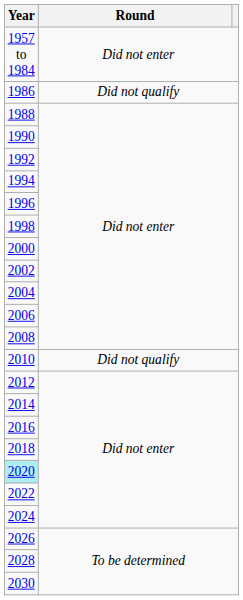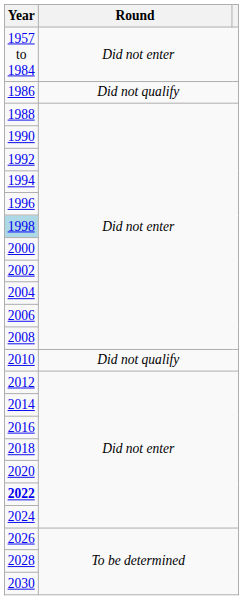(21, 226) no background -> (21, 226) lightblue background
(21, 472) paleturquoise background -> (21, 472) no background
(21, 494) normal -> (21, 494) bold
